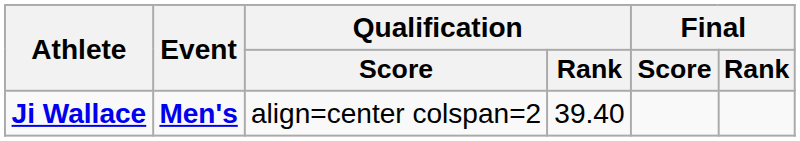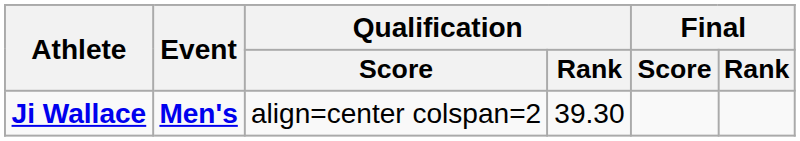(589, 114) 39.40 -> (589, 114) 39.30
